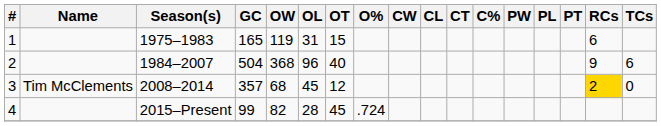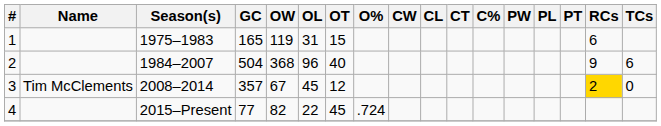(278, 86) 68 -> (278, 86) 67
(247, 110) 99 -> (247, 110) 77
(310, 110) 28 -> (310, 110) 22
